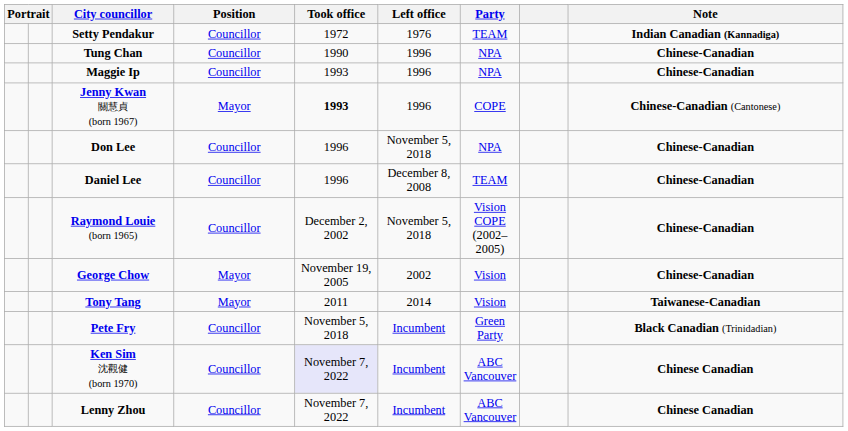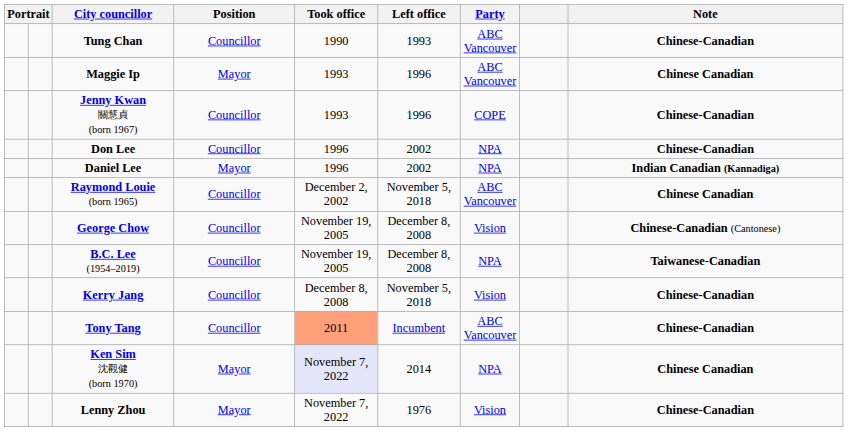- row: (113, 33)
(419, 53) 1996 -> (419, 40) 1993
(490, 53) NPA -> (490, 40) ABC Vancouver
(234, 72) Councillor -> (234, 74) Mayor
(490, 72) NPA -> (490, 74) ABC Vancouver
(705, 72) Chinese-Canadian -> (705, 74) Chinese Canadian
(234, 106) Mayor -> (234, 114) Councillor
(336, 106) bold -> (336, 114) normal
(705, 106) Chinese-Canadian (Cantonese) -> (705, 114) Chinese-Canadian
(419, 147) November 5, 2018 -> (419, 148) 2002
(234, 180) Councillor -> (234, 168) Mayor
(419, 180) December 8, 2008 -> (419, 168) 2002
(490, 180) TEAM -> (490, 168) NPA
(705, 180) Chinese-Canadian -> (705, 168) Indian Canadian (Kannadiga)
(490, 228) Vision COPE (2002–2005) -> (490, 194) ABC Vancouver
(705, 228) Chinese-Canadian -> (705, 194) Chinese Canadian
(234, 275) Mayor -> (234, 228) Councillor
(419, 275) 2002 -> (419, 228) December 8, 2008
(705, 275) Chinese-Canadian -> (705, 228) Chinese-Canadian (Cantonese)
+ row: (113, 261)
+ row: (113, 294)
(234, 301) Mayor -> (234, 328) Councillor
(336, 301) no background -> (336, 328) lightsalmon background
(419, 301) 2014 -> (419, 328) Incumbent
(490, 301) Vision -> (490, 328) ABC Vancouver
(705, 301) Taiwanese-Canadian -> (705, 328) Chinese-Canadian
- row: (113, 328)
(234, 368) Councillor -> (234, 368) Mayor
(419, 368) Incumbent -> (419, 368) 2014
(490, 368) ABC Vancouver -> (490, 368) NPA
(234, 409) Councillor -> (234, 409) Mayor
(419, 409) Incumbent -> (419, 409) 1976
(490, 409) ABC Vancouver -> (490, 409) Vision
(705, 409) Chinese Canadian -> (705, 409) Chinese-Canadian
